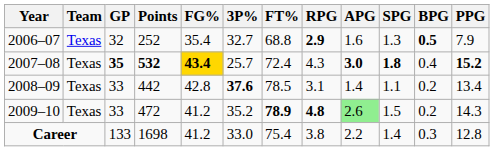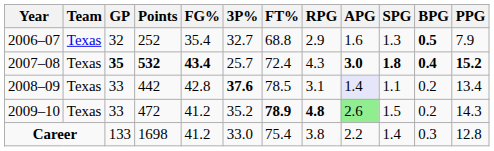(315, 39) bold -> (315, 39) normal
(197, 63) gold background -> (197, 63) no background
(428, 63) normal -> (428, 63) bold
(353, 87) no background -> (353, 87) lavender background
